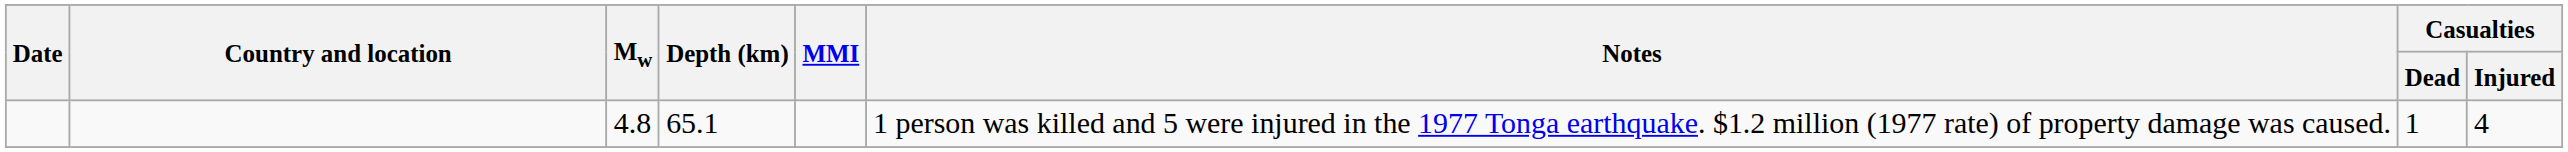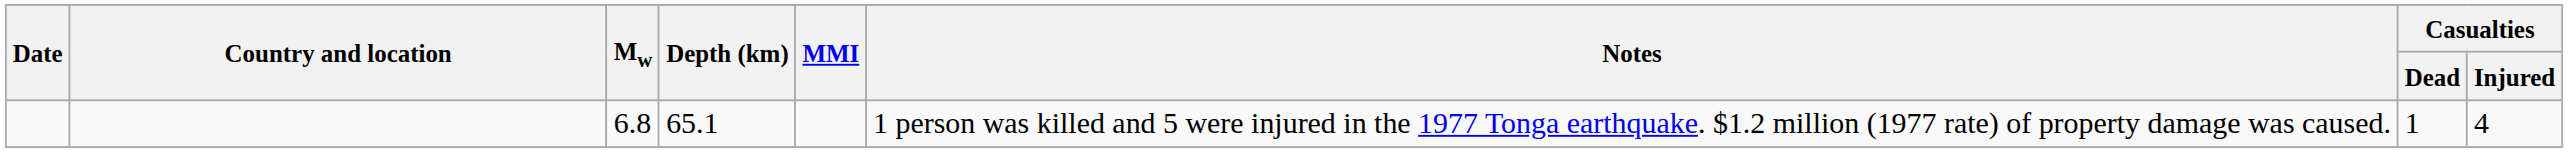(632, 123) 4.8 -> (632, 123) 6.8
